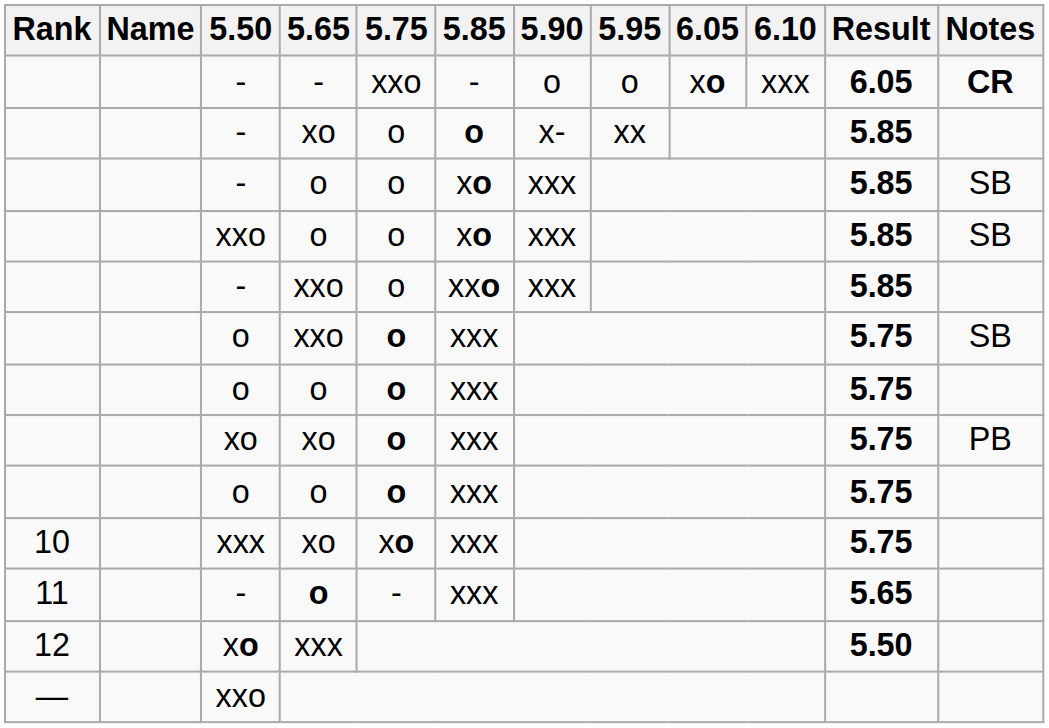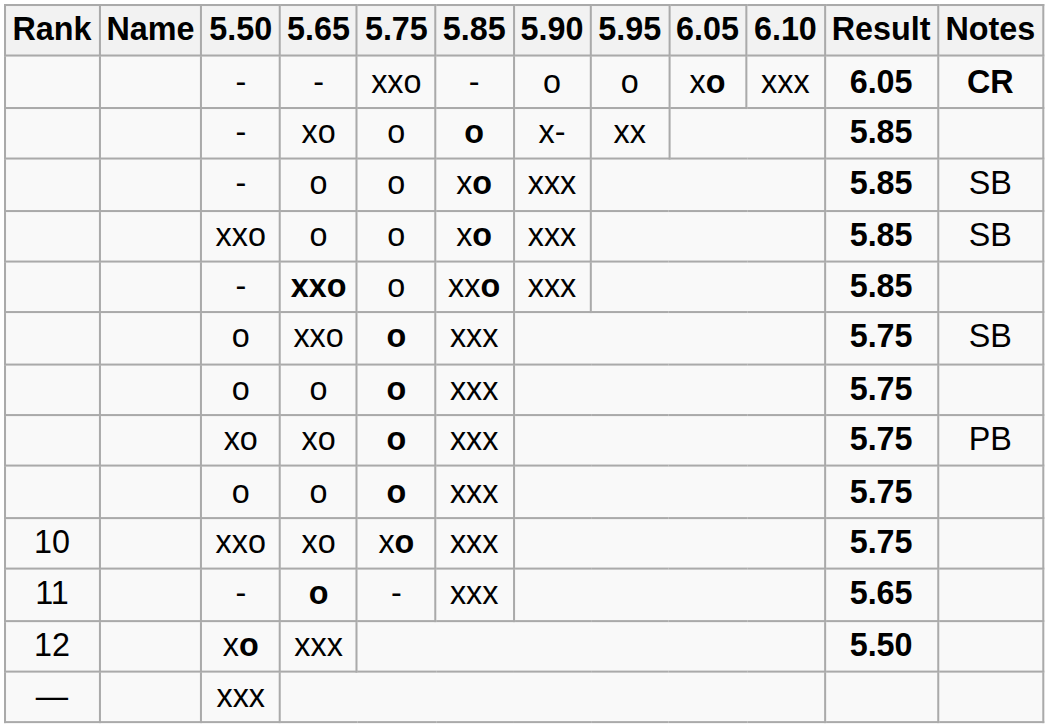(319, 286) normal -> (319, 286) bold
(241, 542) xxx -> (241, 542) xxo
(241, 696) xxo -> (241, 696) xxx
